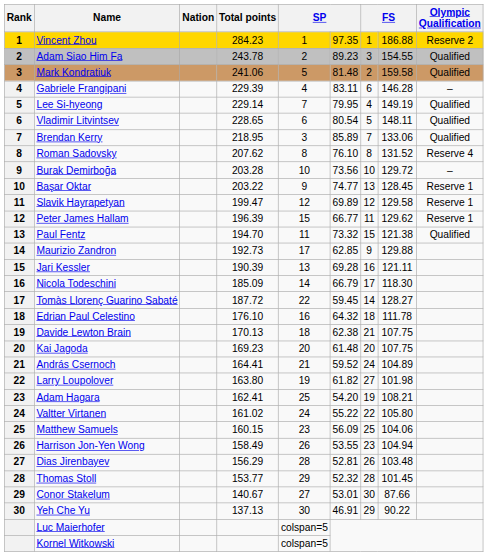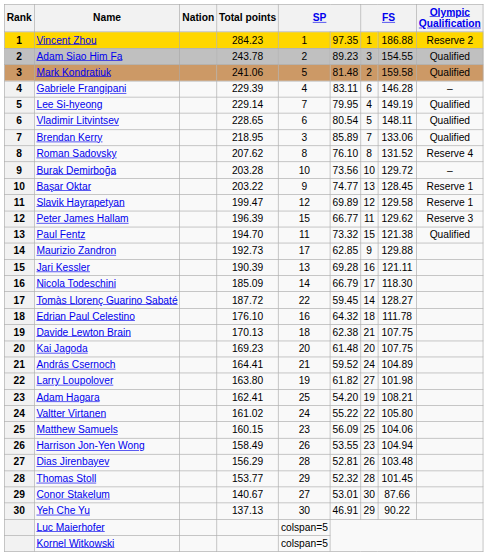(450, 219) Reserve 1 -> (450, 219) Reserve 3
